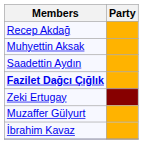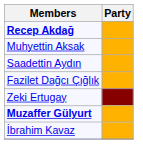(39, 30) normal -> (40, 30) bold
(55, 81) bold -> (53, 81) normal
(46, 114) normal -> (49, 114) bold
